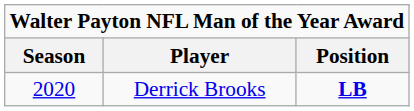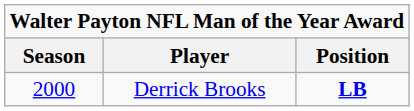(54, 88) 2020 -> (54, 88) 2000
